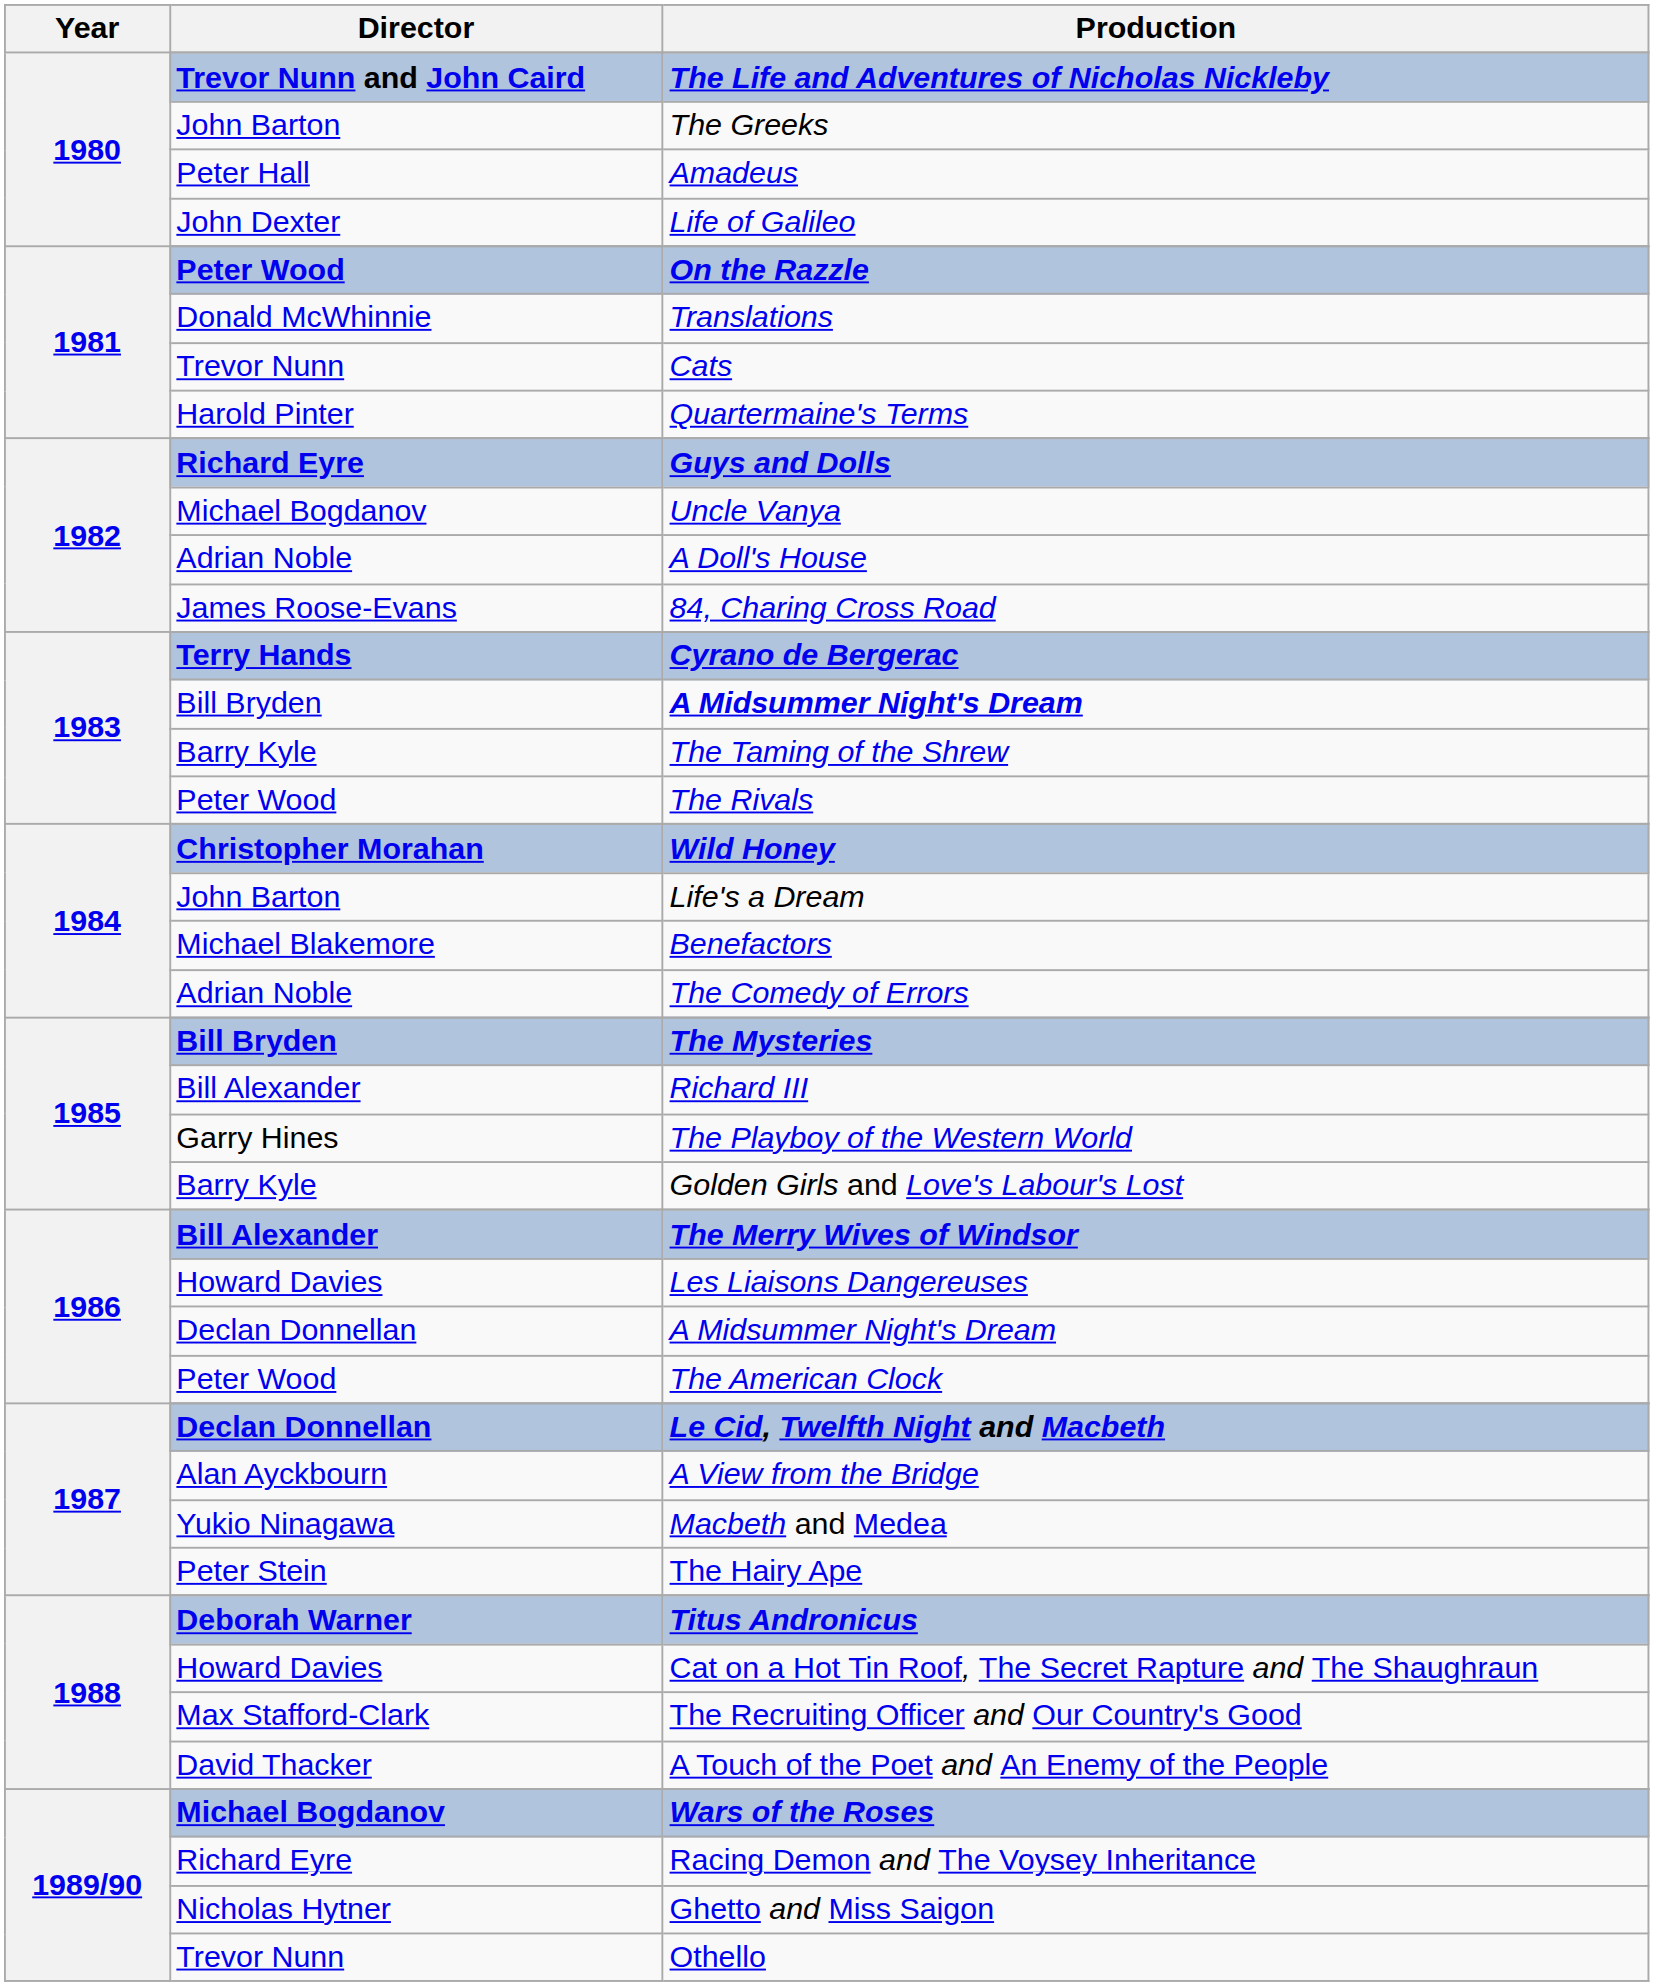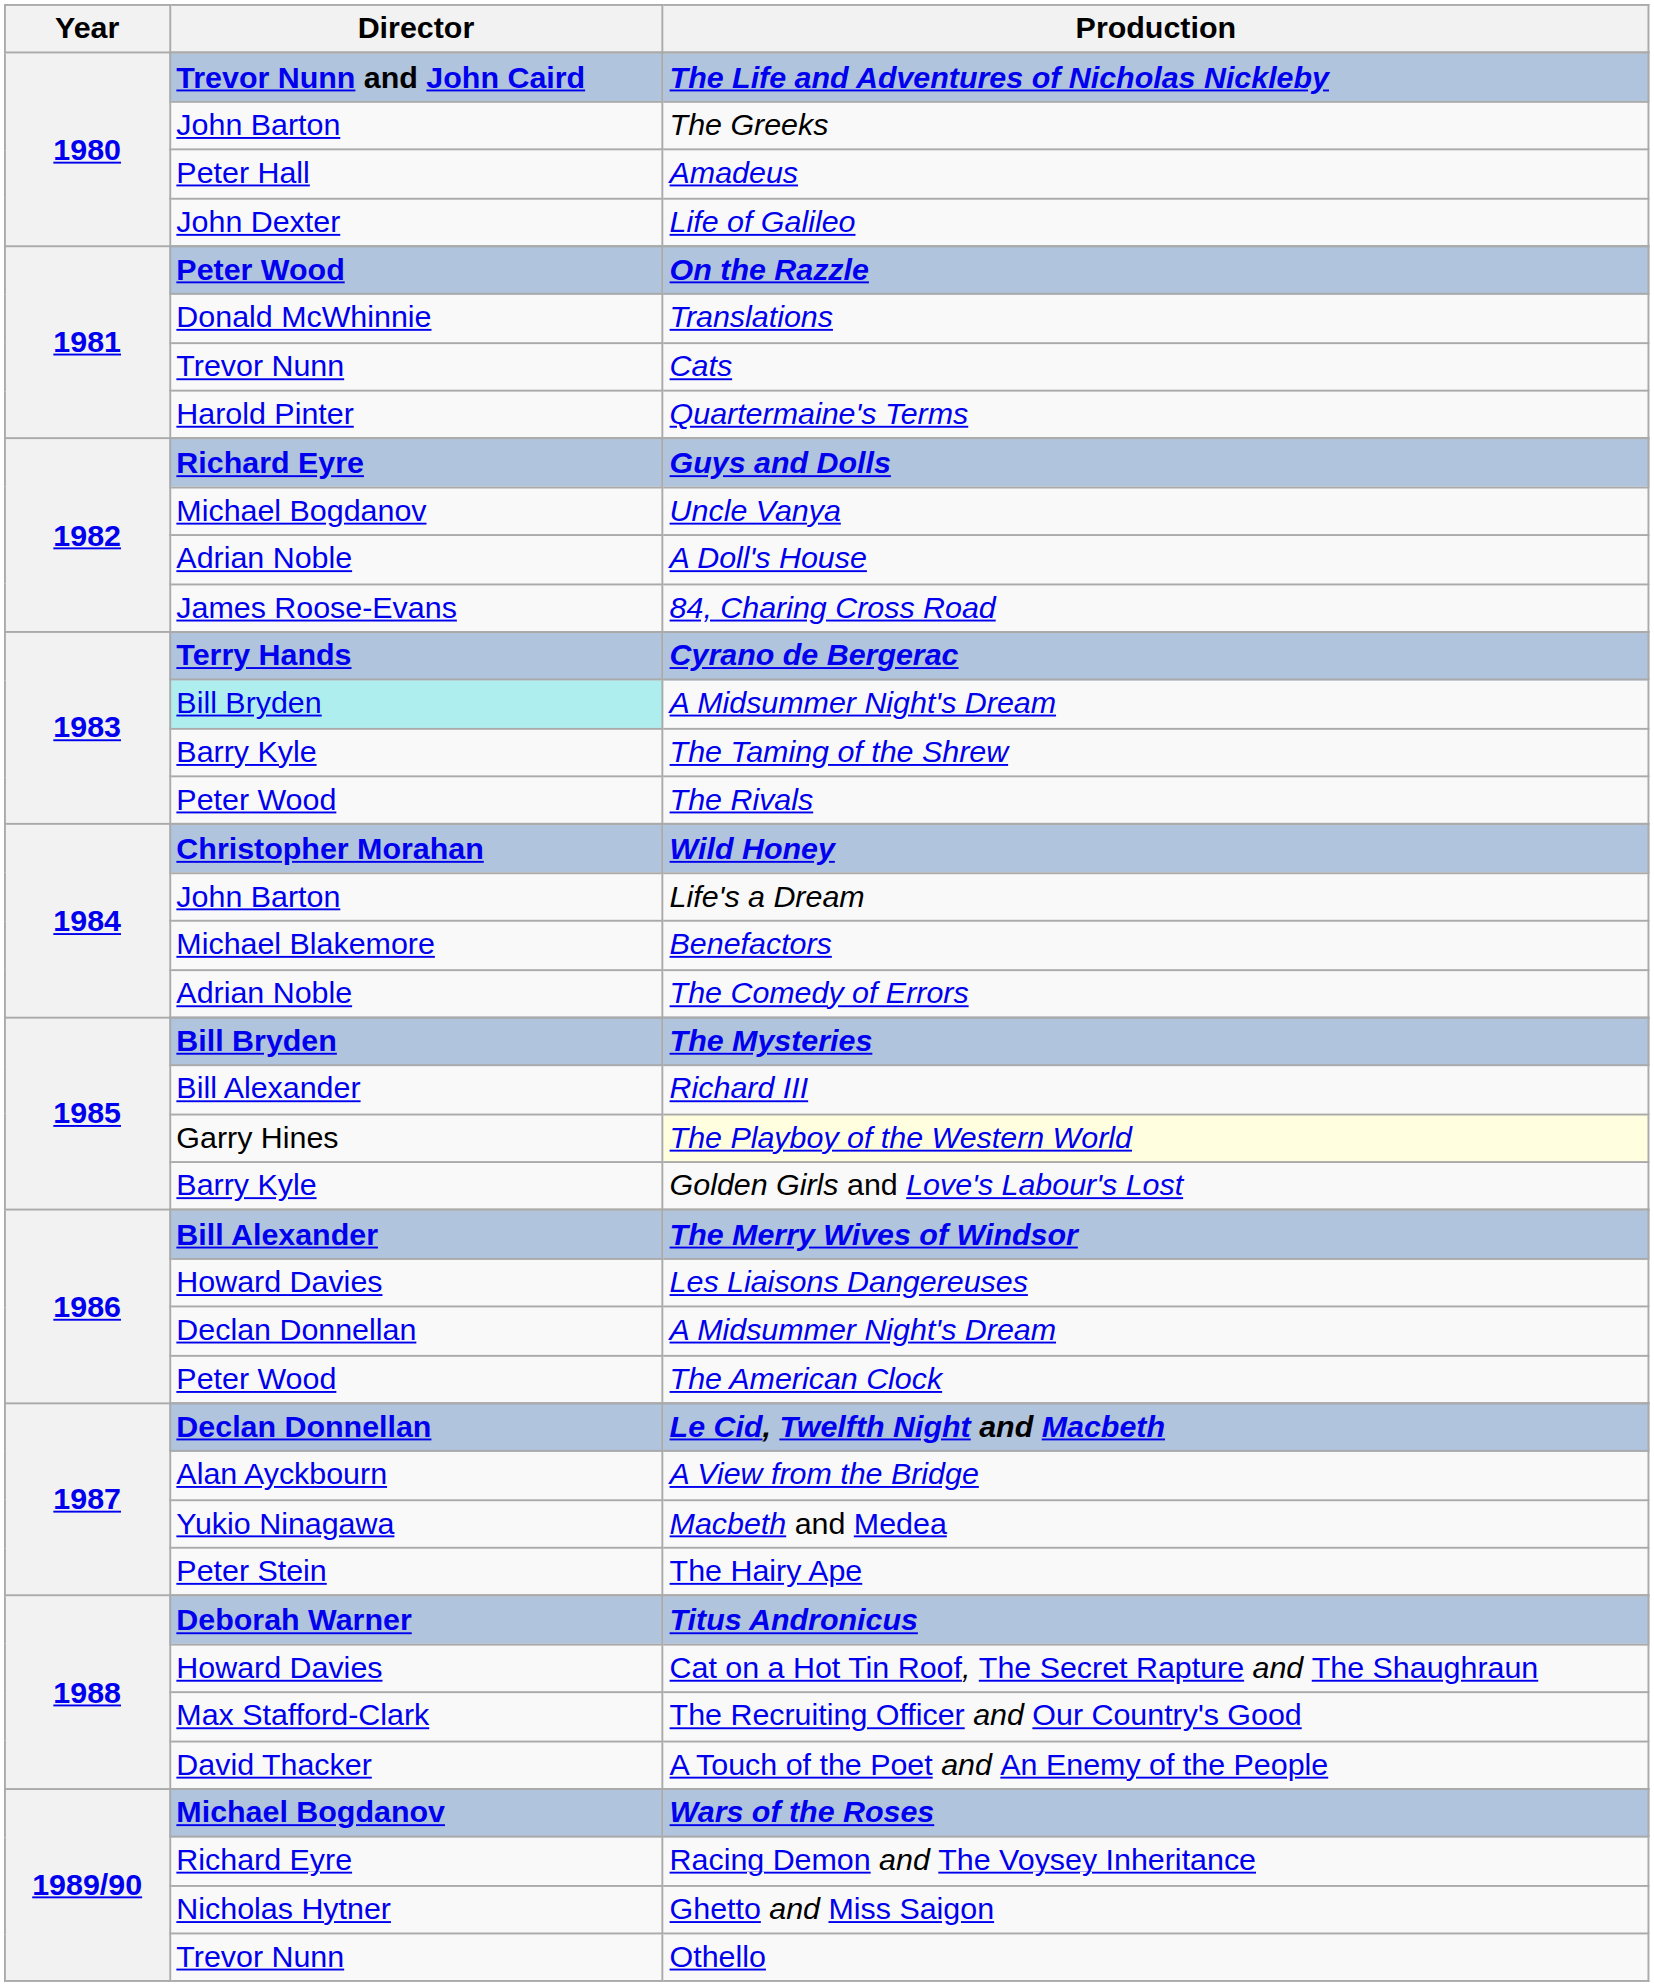(249, 703) no background -> (249, 703) paleturquoise background
(876, 703) bold -> (863, 703) normal
(901, 1137) no background -> (901, 1137) lightyellow background
